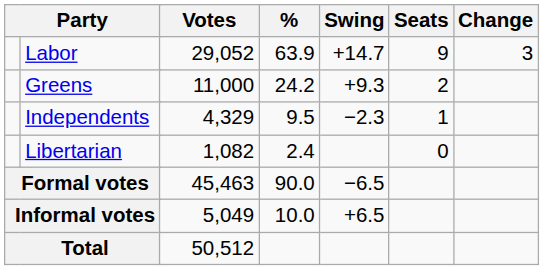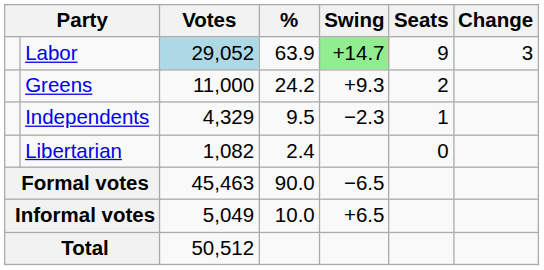(223, 53) no background -> (223, 53) lightblue background
(359, 53) no background -> (359, 53) lightgreen background
